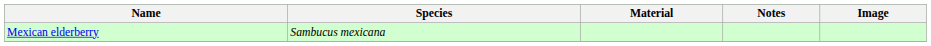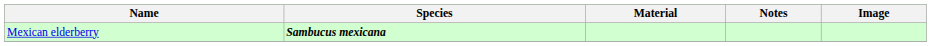(338, 32) normal -> (336, 32) bold
